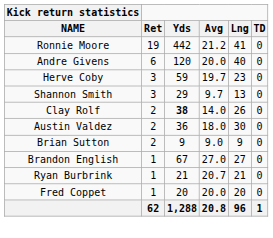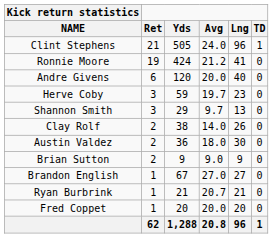+ row: (73, 45)
(182, 45) 442 -> (182, 61) 424
(182, 110) bold -> (182, 127) normal
